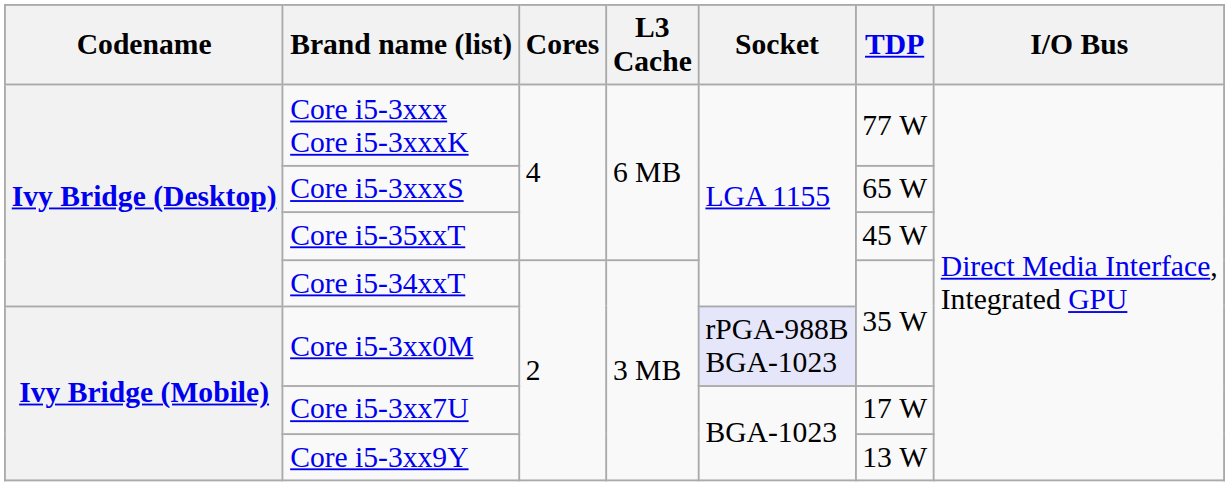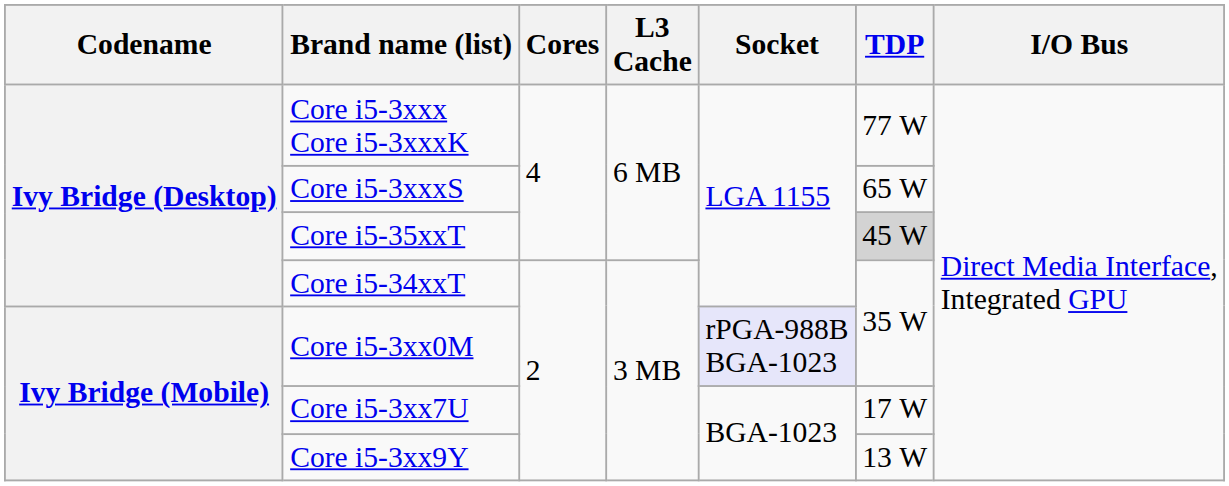(895, 235) no background -> (895, 235) lightgrey background
